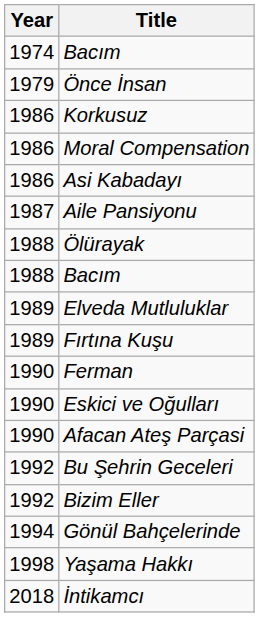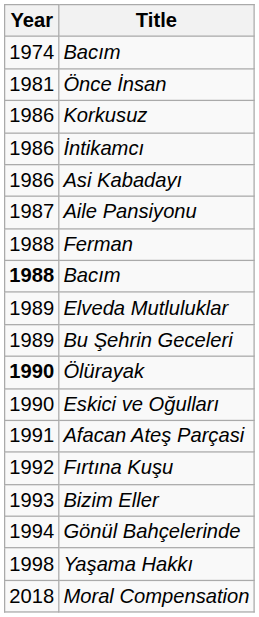(32, 84) 1979 -> (32, 84) 1981
(156, 148) Moral Compensation -> (104, 148) İntikamcı
(104, 244) Ölürayak -> (98, 244) Ferman
(32, 276) normal -> (32, 276) bold
(118, 340) Fırtına Kuşu -> (148, 340) Bu Şehrin Geceleri
(32, 372) normal -> (32, 372) bold
(98, 372) Ferman -> (104, 372) Ölürayak
(32, 436) 1990 -> (32, 436) 1991
(148, 468) Bu Şehrin Geceleri -> (118, 468) Fırtına Kuşu
(32, 500) 1992 -> (32, 500) 1993
(104, 595) İntikamcı -> (156, 595) Moral Compensation
